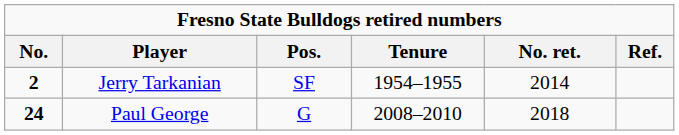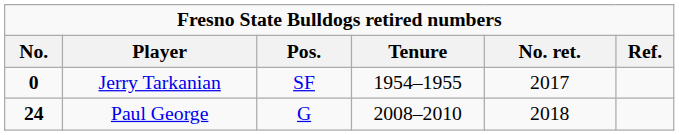(34, 82) 2 -> (34, 82) 0
(550, 82) 2014 -> (550, 82) 2017
